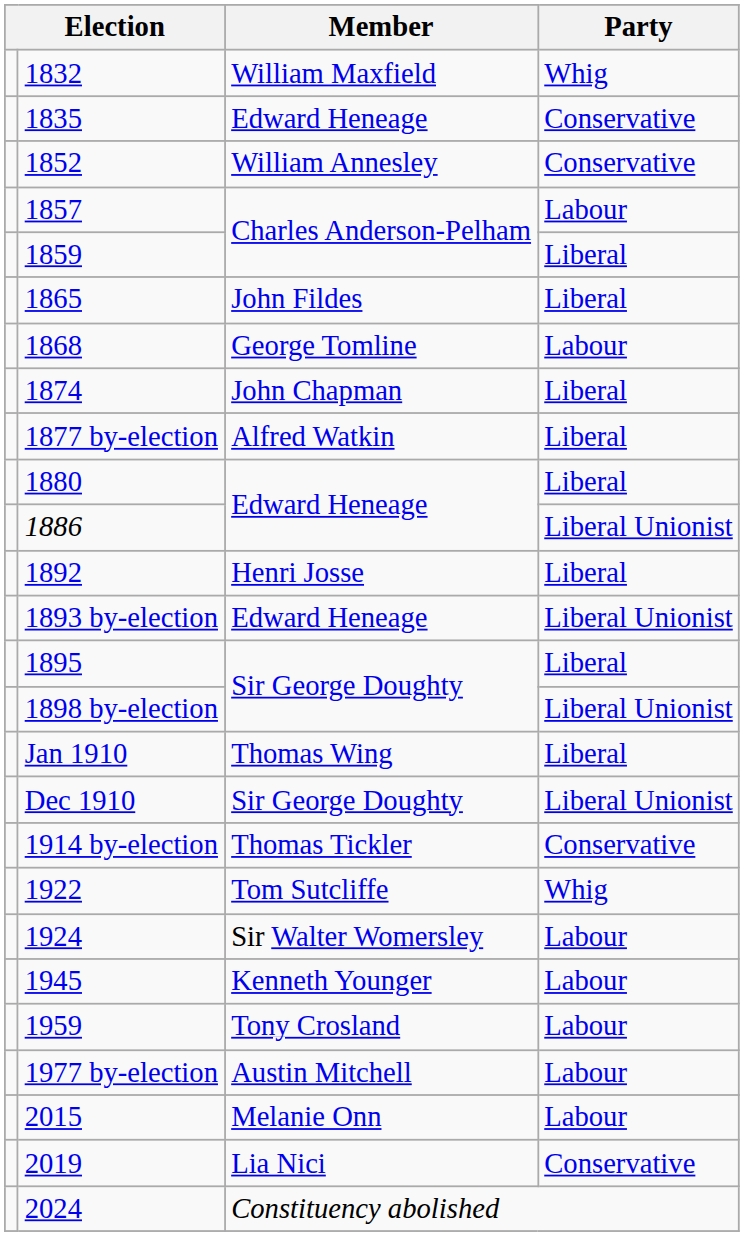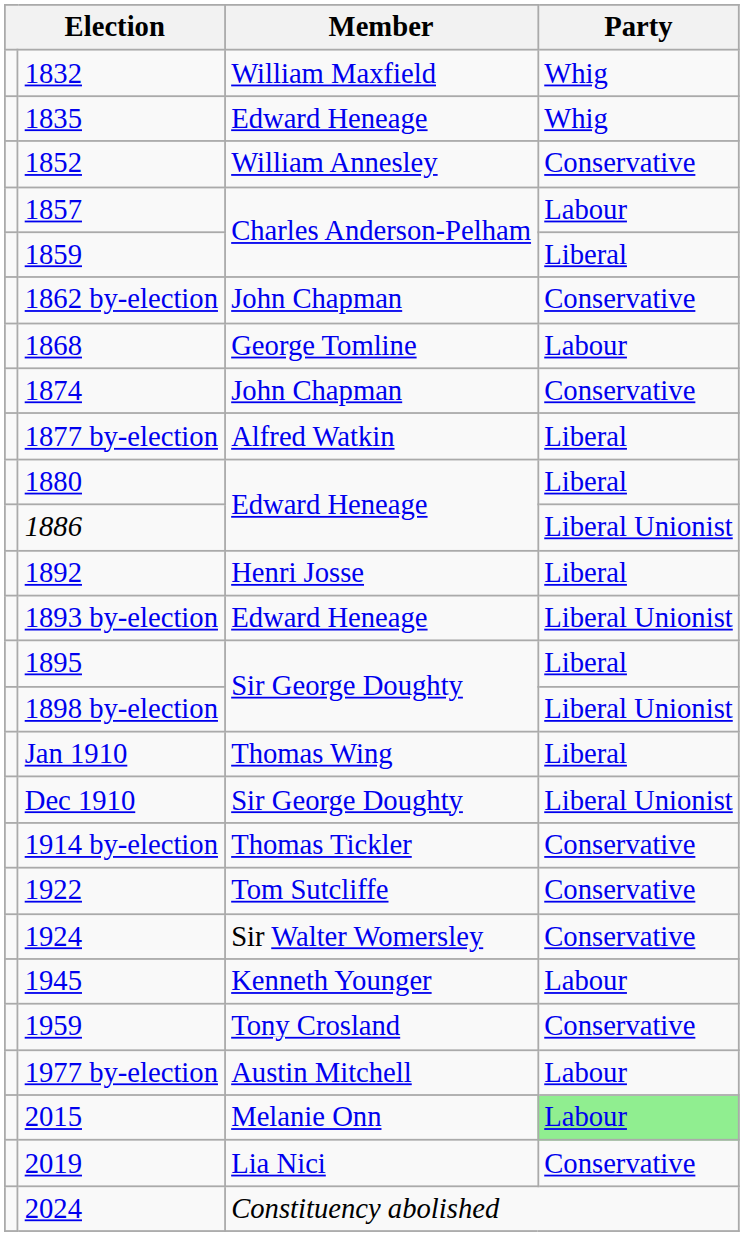(620, 118) Conservative -> (576, 118) Whig
+ row: (121, 299)
- row: (53, 299)
(586, 390) Liberal -> (620, 390) Conservative
(576, 890) Whig -> (620, 890) Conservative
(586, 935) Labour -> (620, 935) Conservative
(586, 1026) Labour -> (620, 1026) Conservative
(586, 1117) no background -> (586, 1117) lightgreen background
